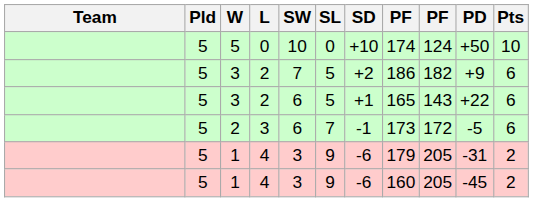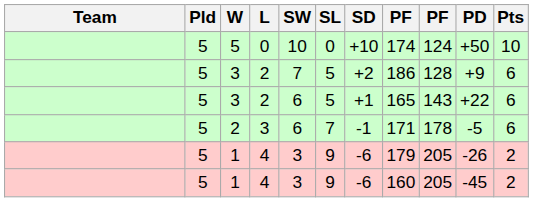(438, 73) 182 -> (438, 73) 128
(401, 127) 173 -> (401, 127) 171
(438, 127) 172 -> (438, 127) 178
(475, 155) -31 -> (475, 155) -26
